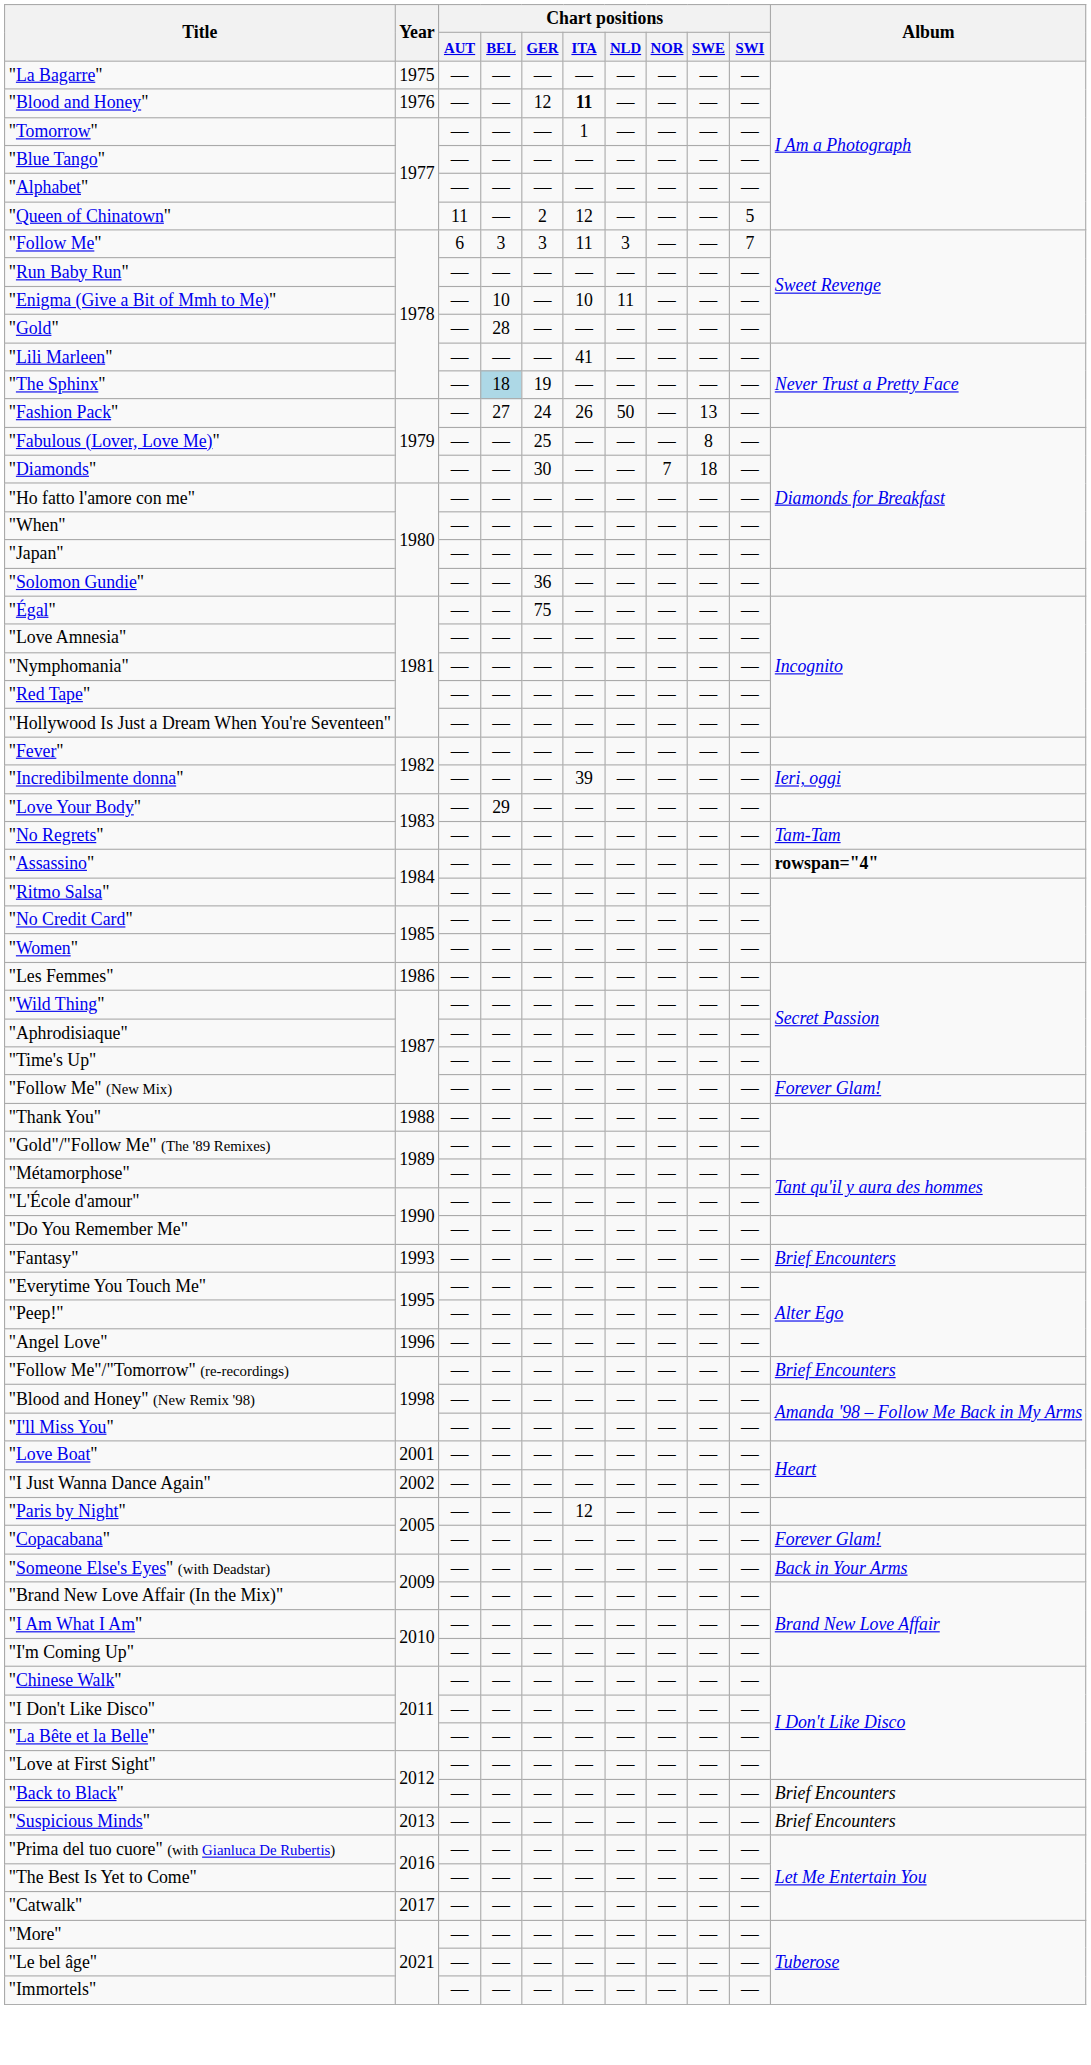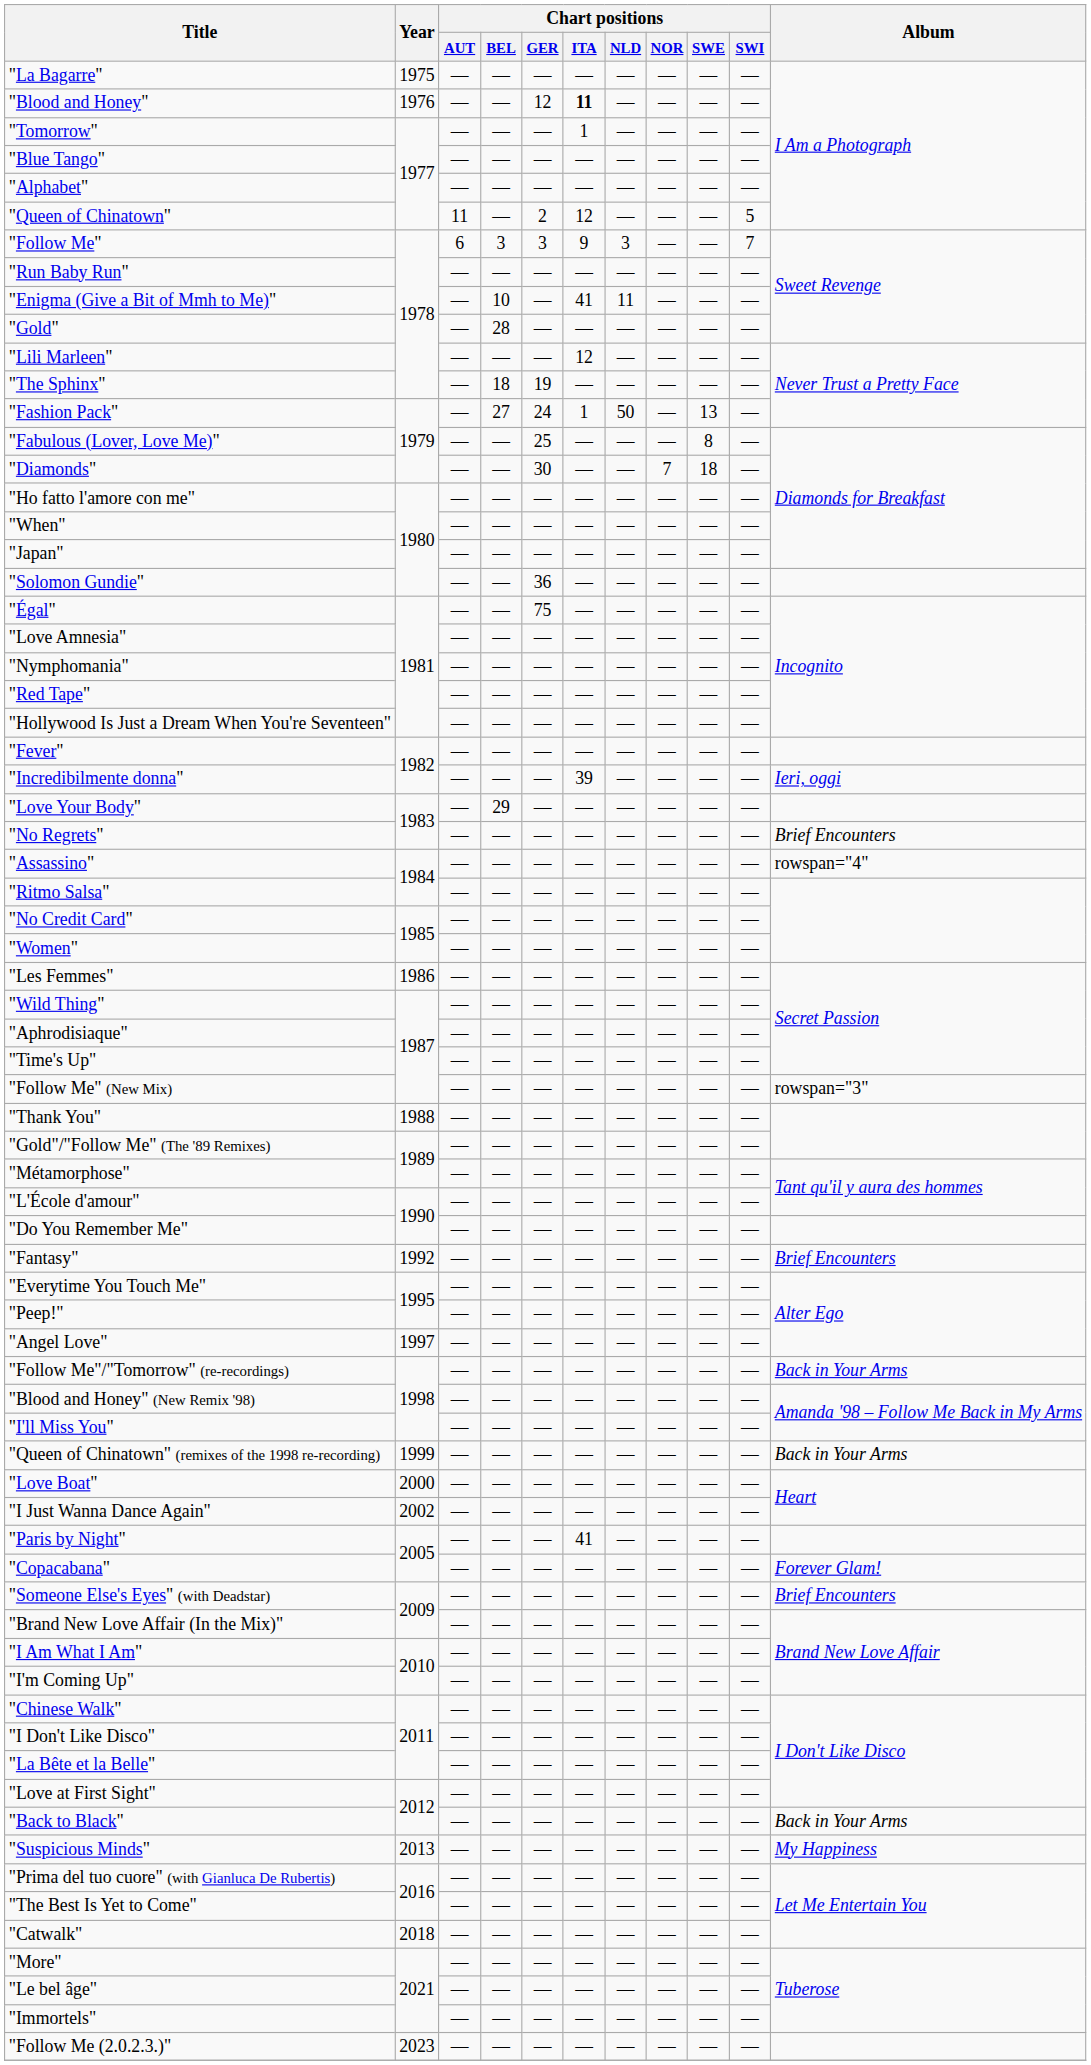(584, 243) 11 -> (584, 243) 9
(584, 300) 10 -> (584, 300) 41
(584, 356) 41 -> (584, 356) 12
(501, 384) lightblue background -> (501, 384) no background
(584, 412) 26 -> (584, 412) 1
(808, 835) Tam-Tam -> (835, 835) Brief Encounters
(827, 863) bold -> (822, 863) normal
(828, 1088) Forever Glam! -> (822, 1088) rowspan="3"
(417, 1257) 1993 -> (417, 1257) 1992
(417, 1342) 1996 -> (417, 1342) 1997
(835, 1370) Brief Encounters -> (841, 1370) Back in Your Arms
+ row: (194, 1455)
(417, 1455) 2001 -> (417, 1483) 2000
(584, 1511) 12 -> (584, 1539) 41
(841, 1567) Back in Your Arms -> (835, 1595) Brief Encounters
(835, 1793) Brief Encounters -> (841, 1821) Back in Your Arms
(835, 1821) Brief Encounters -> (826, 1849) My Happiness
(417, 1905) 2017 -> (417, 1933) 2018
+ row: (90, 2046)
